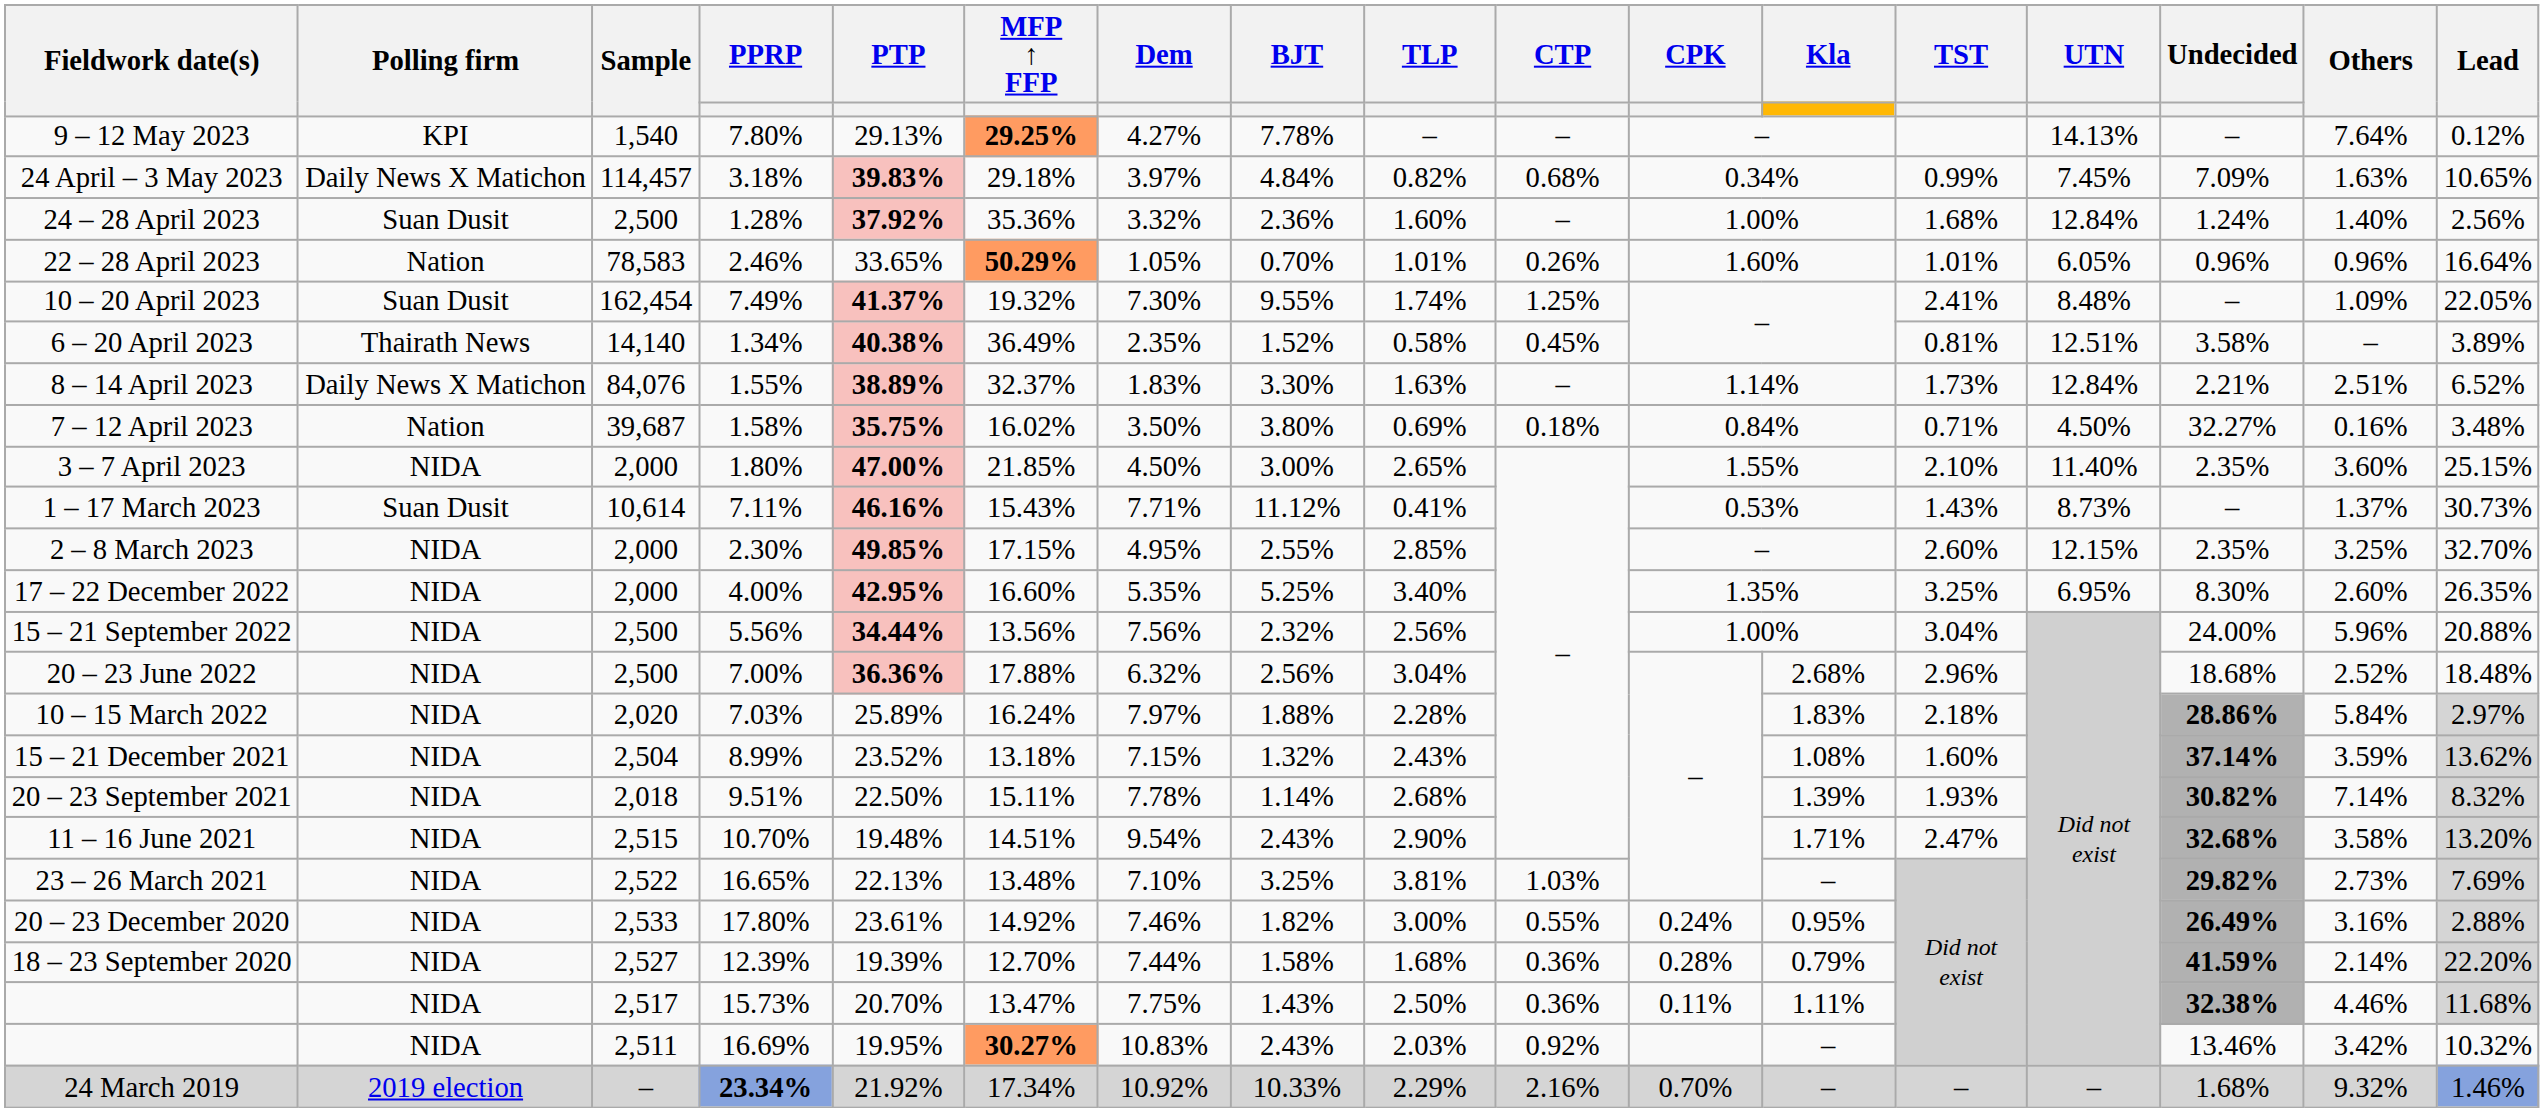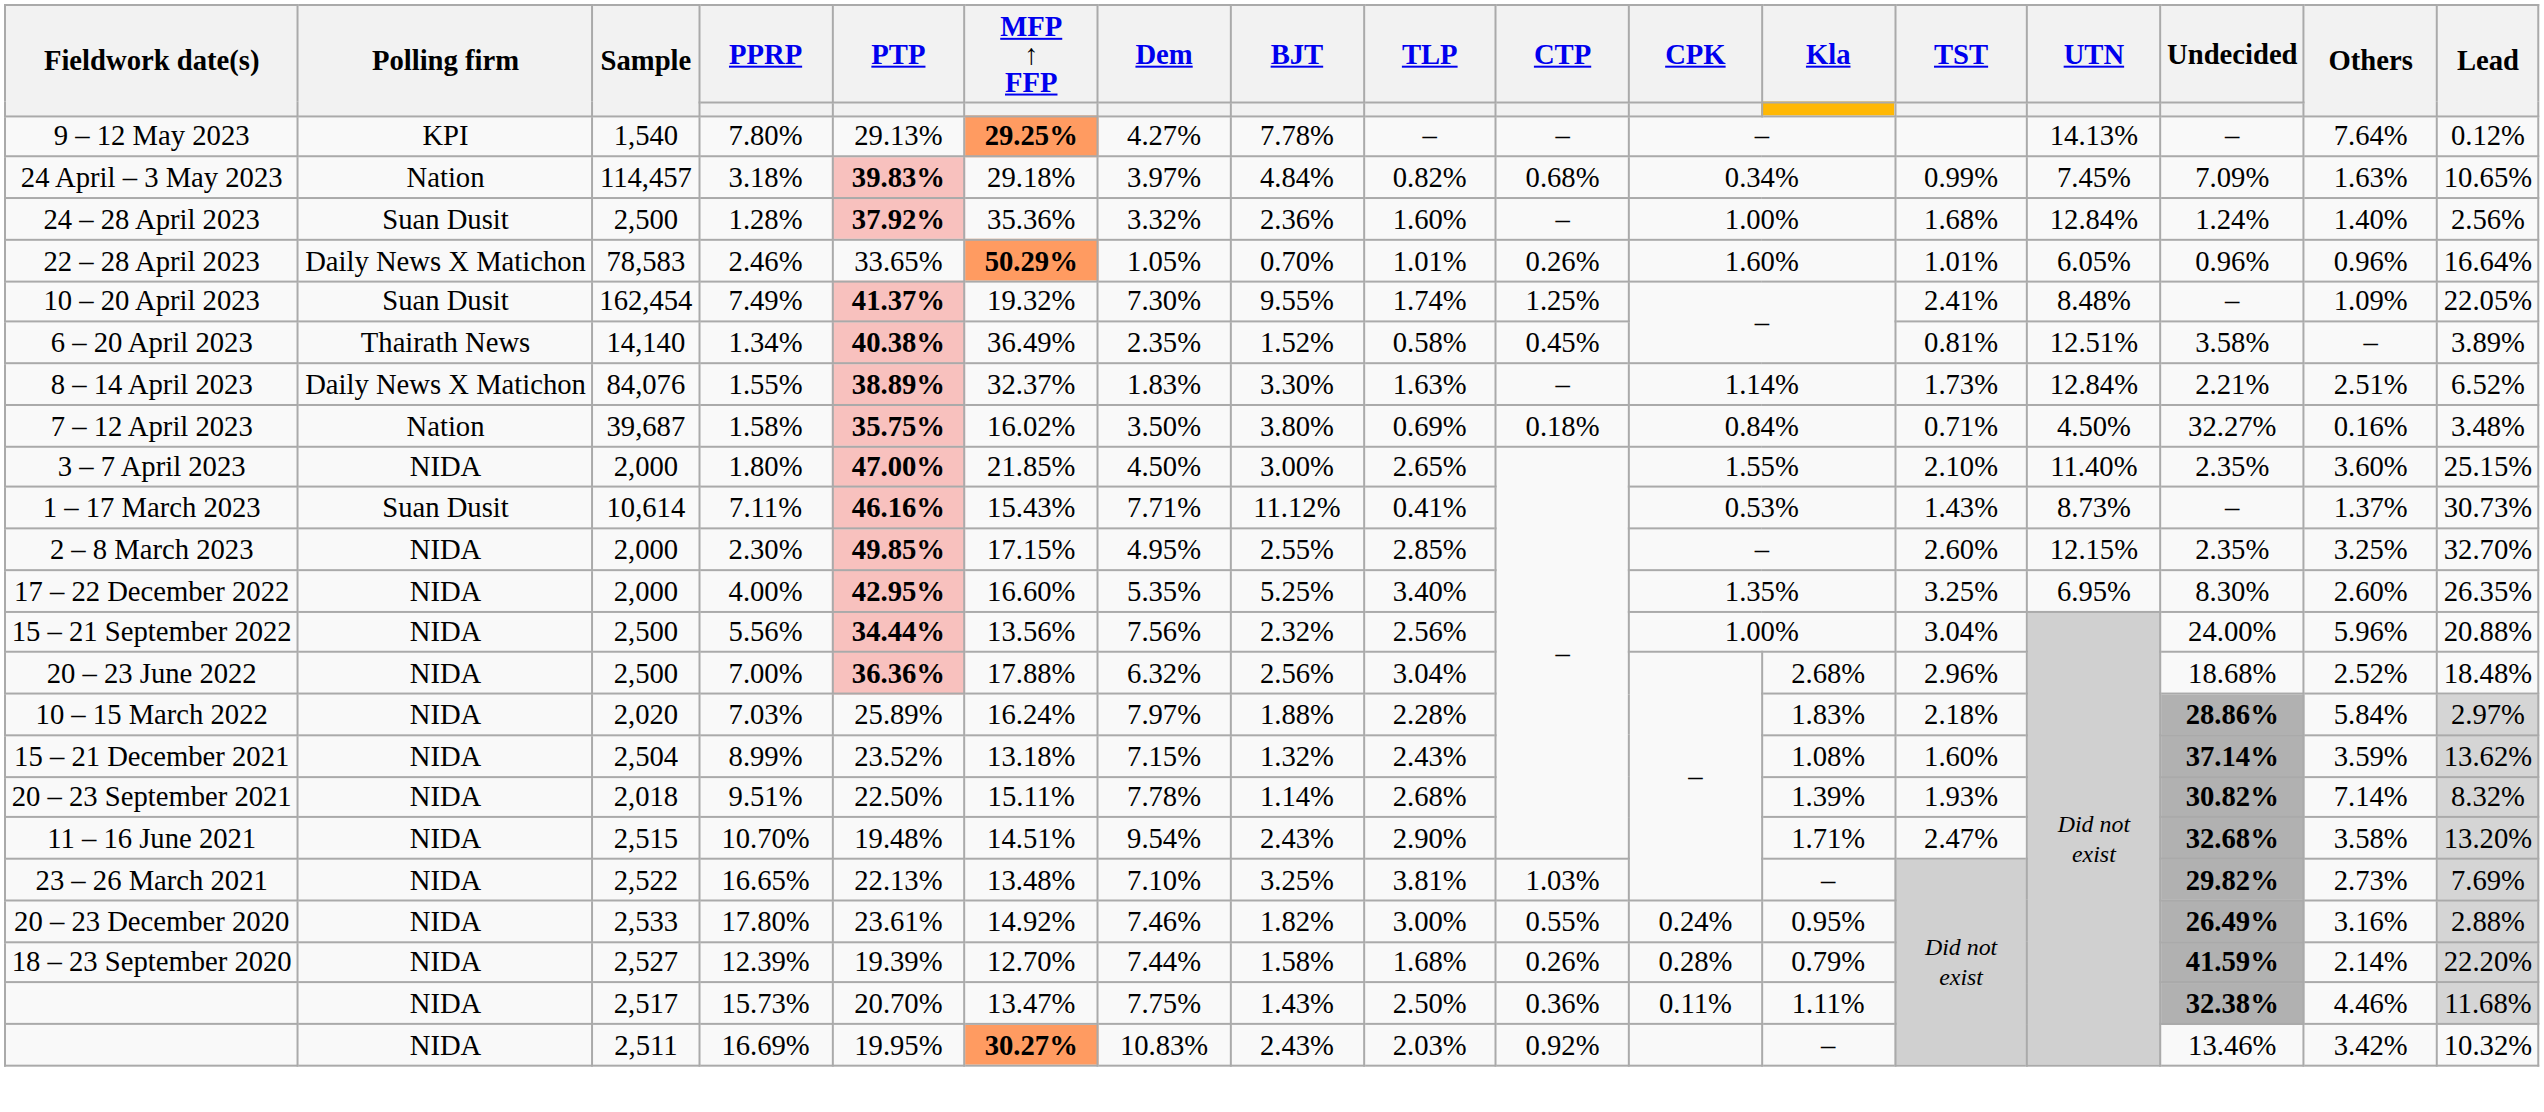(446, 178) Daily News X Matichon -> (446, 178) Nation
(446, 260) Nation -> (446, 260) Daily News X Matichon
(1563, 962) 0.36% -> (1563, 962) 0.26%
- row: (152, 1086)
